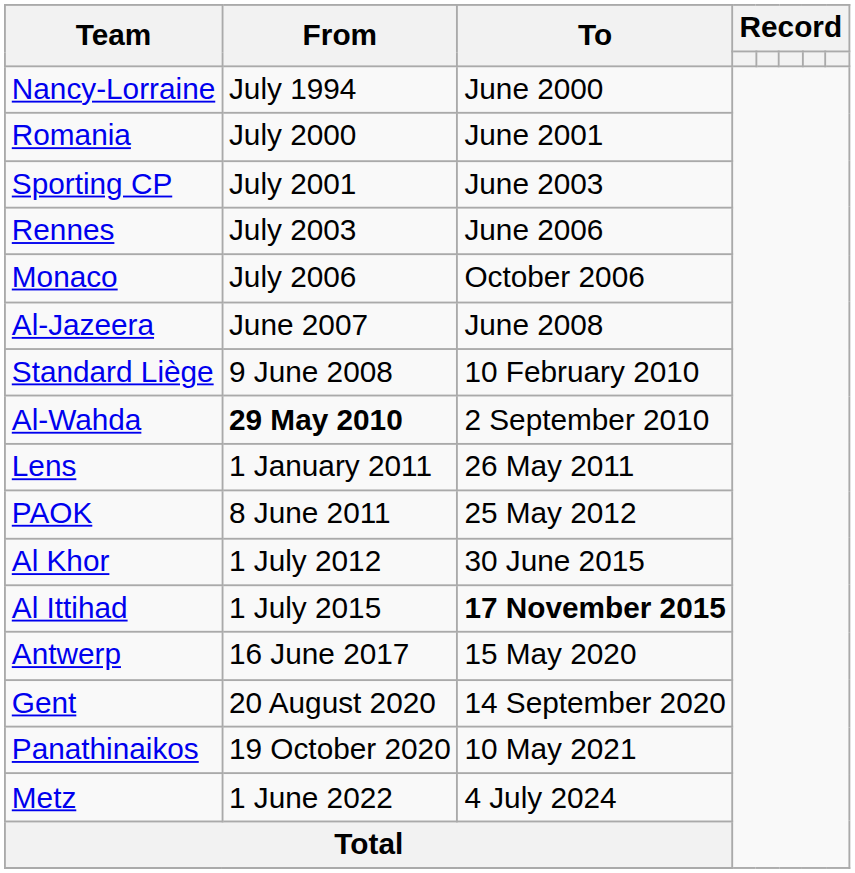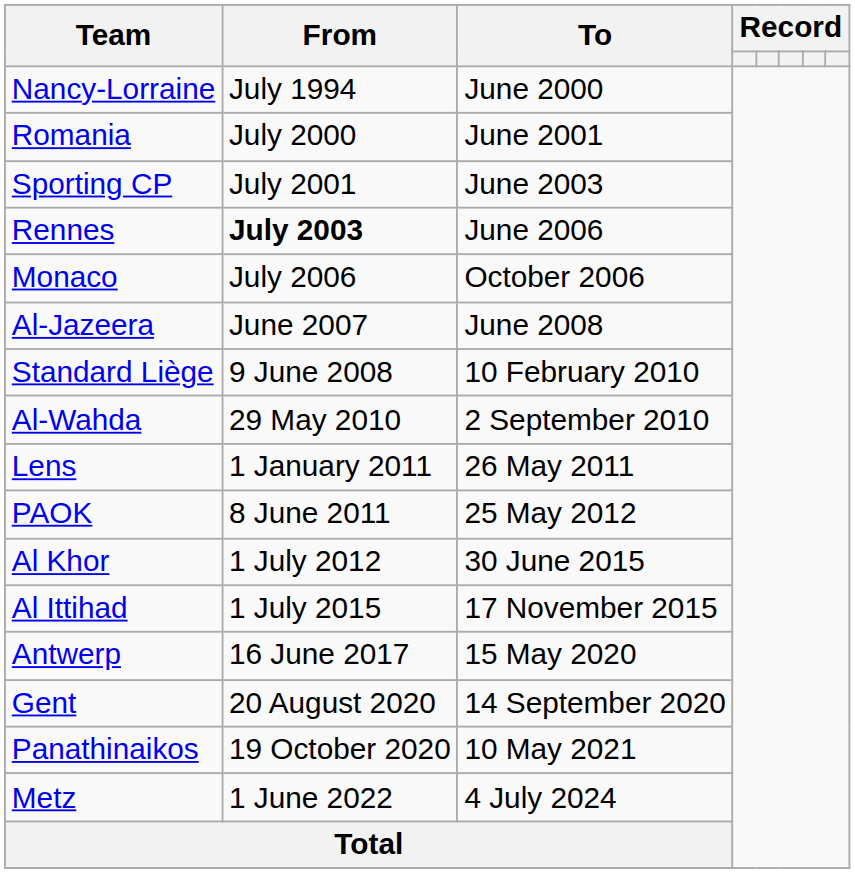(293, 230) normal -> (296, 230) bold
(316, 419) bold -> (315, 419) normal
(595, 608) bold -> (591, 608) normal
